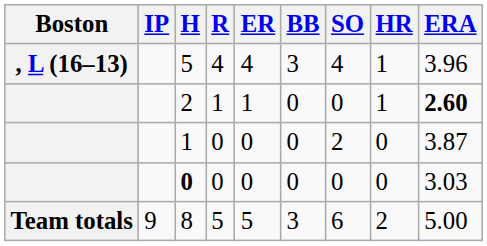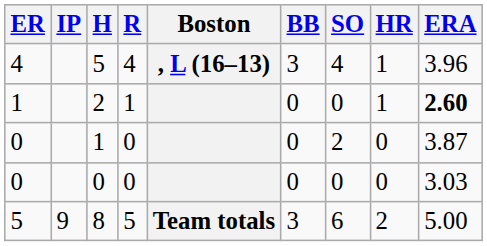columns swapped: (72, 24) <-> (258, 24)
(187, 181) bold -> (99, 181) normal
